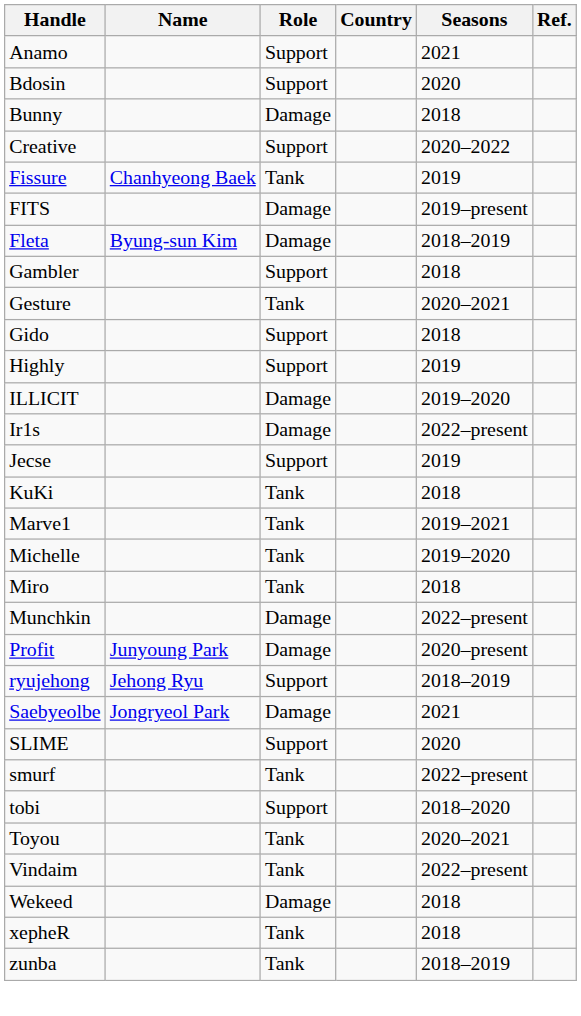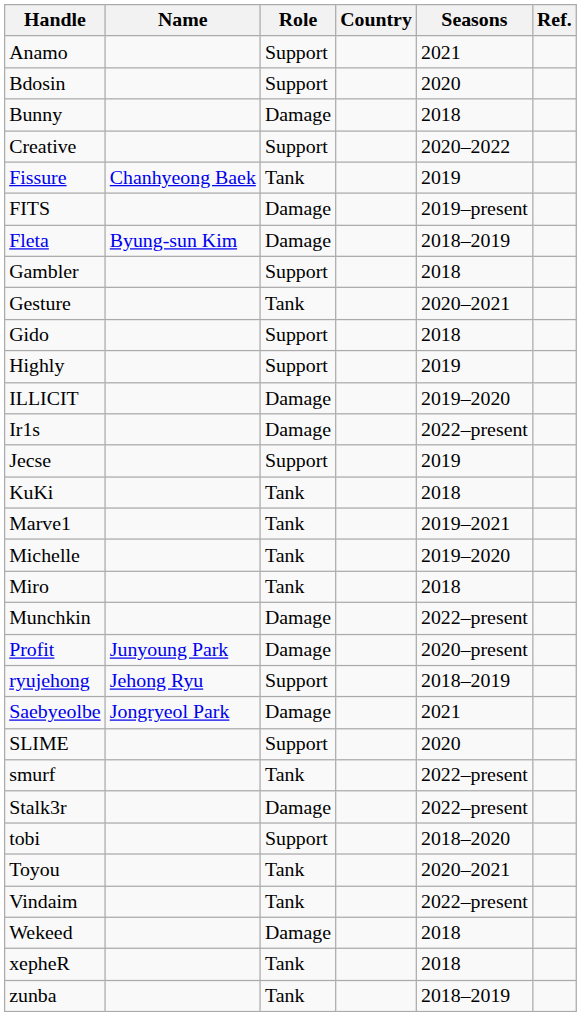+ row: (38, 806)
